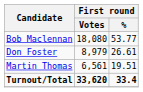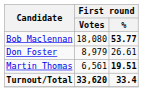(124, 39) normal -> (124, 39) bold
(124, 66) normal -> (124, 66) bold
